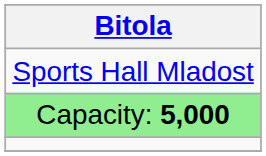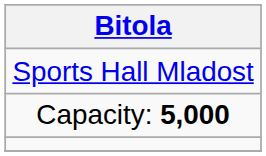(133, 114) lightgreen background -> (133, 114) no background
